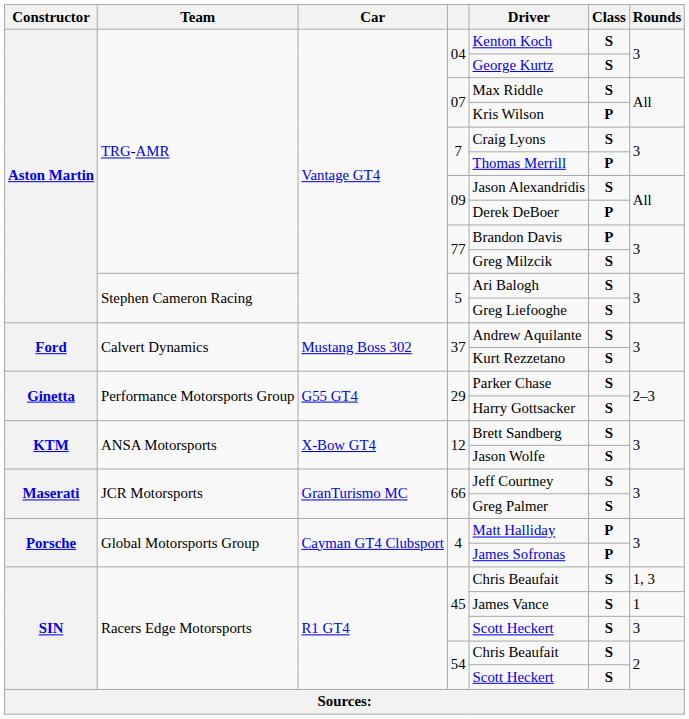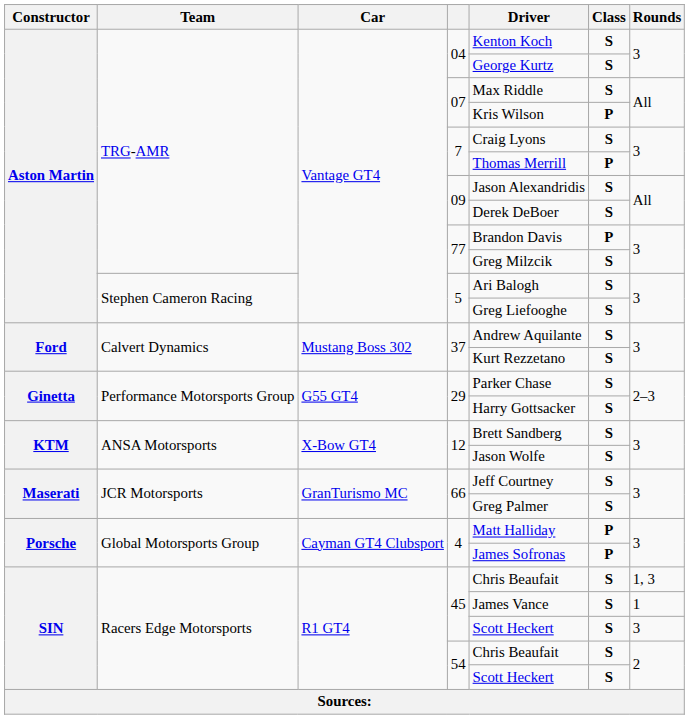(609, 212) P -> (609, 212) S
